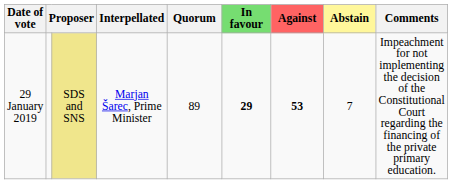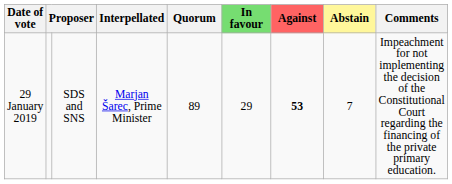(74, 106) khaki background -> (74, 106) no background
(246, 106) bold -> (246, 106) normal
